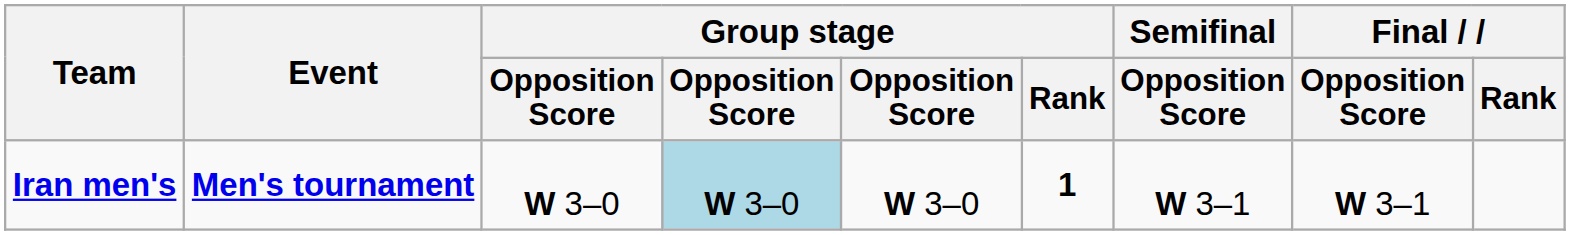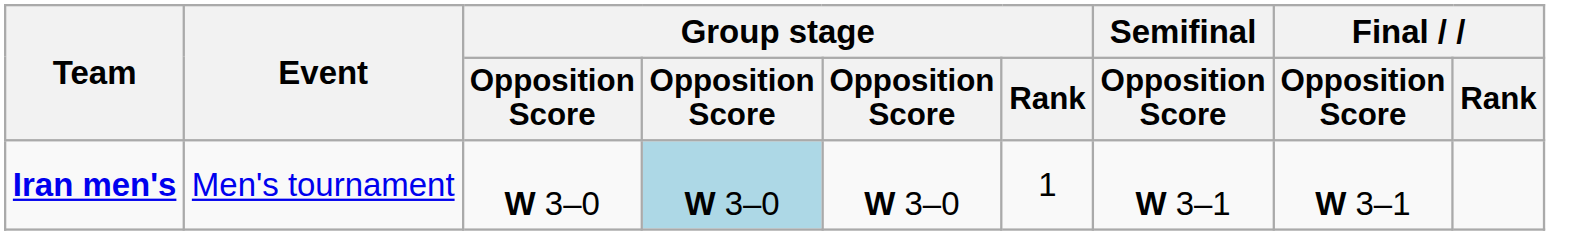(333, 186) bold -> (323, 186) normal
(1067, 186) bold -> (1047, 186) normal
